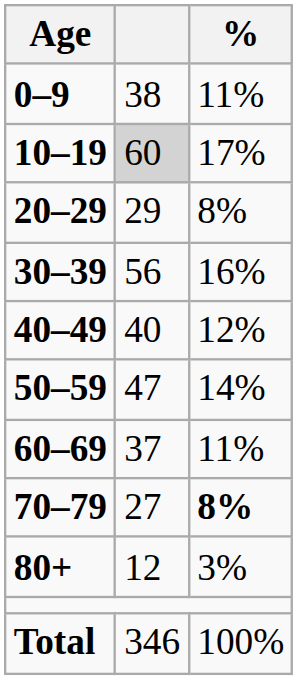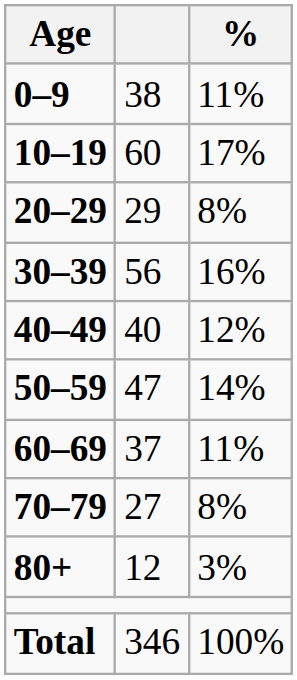(143, 152) lightgrey background -> (143, 152) no background
(225, 507) bold -> (222, 507) normal
